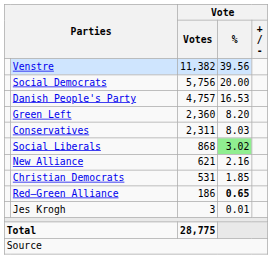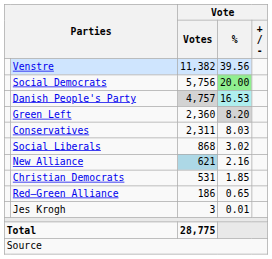(235, 82) no background -> (235, 82) lightgreen background
(201, 98) no background -> (201, 98) lightgrey background
(235, 98) no background -> (235, 98) paleturquoise background
(238, 114) no background -> (238, 114) lightgrey background
(238, 146) lightgreen background -> (238, 146) no background
(207, 162) no background -> (207, 162) lightblue background
(238, 194) bold -> (238, 194) normal
